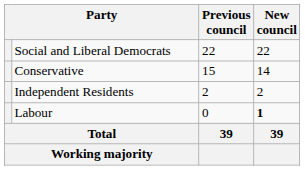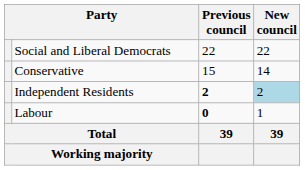(205, 92) normal -> (205, 92) bold
(260, 92) no background -> (260, 92) lightblue background
(205, 112) normal -> (205, 112) bold
(260, 112) bold -> (260, 112) normal
